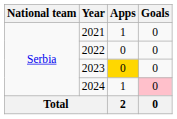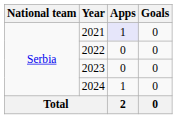(123, 31) no background -> (123, 31) lavender background
(123, 68) gold background -> (123, 68) no background
(155, 86) pink background -> (155, 86) no background
